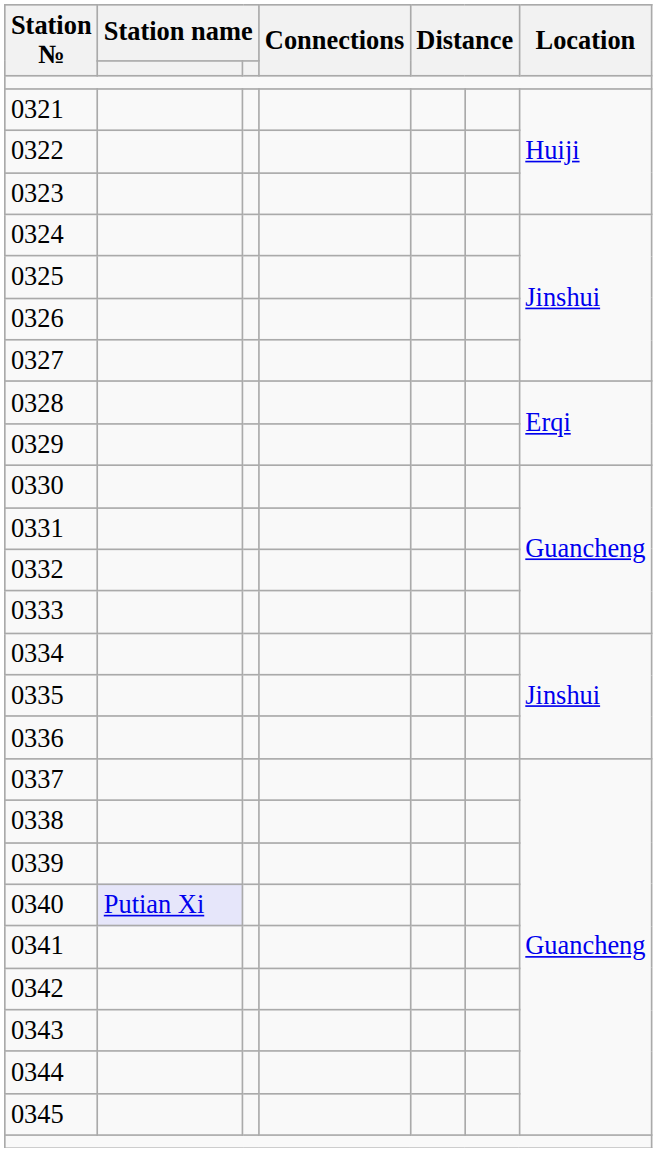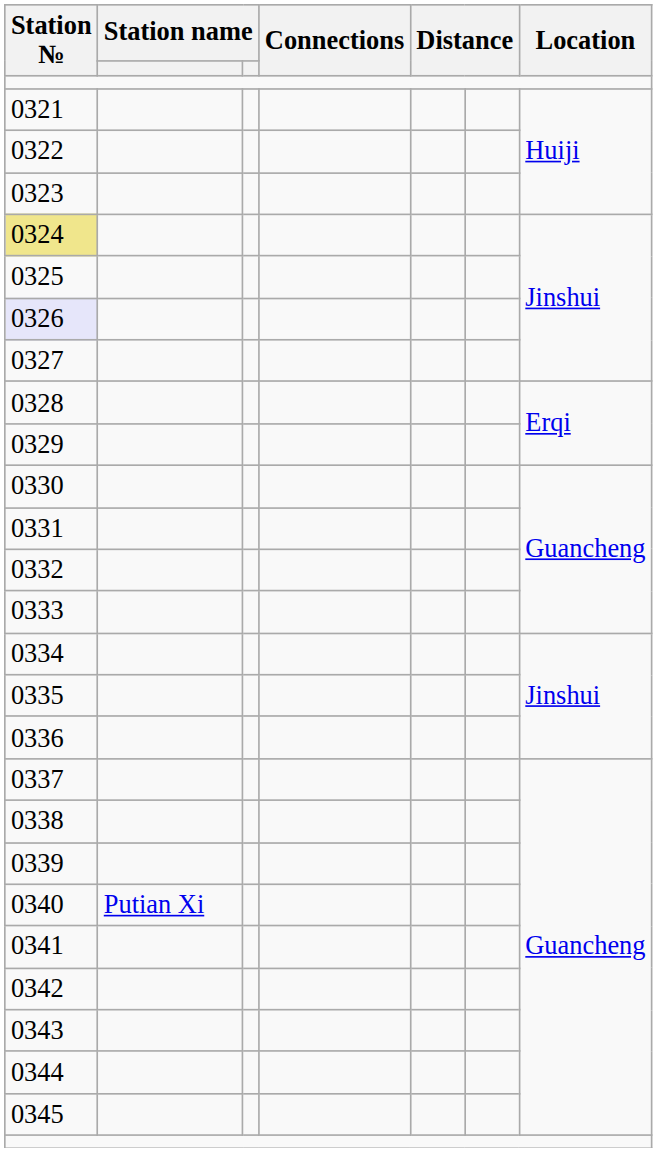(37, 234) no background -> (37, 234) khaki background
(37, 318) no background -> (37, 318) lavender background
(154, 904) lavender background -> (154, 904) no background
